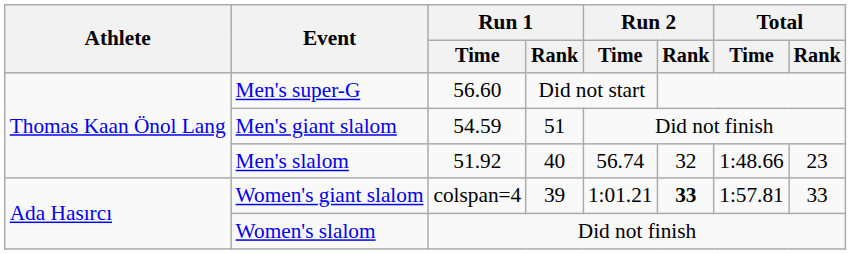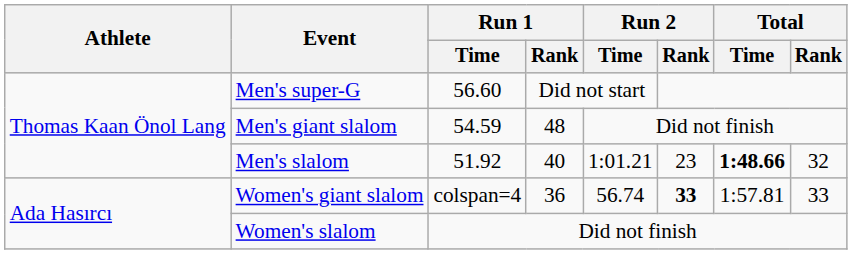(555, 126) 51 -> (555, 126) 48
(620, 161) 56.74 -> (620, 161) 1:01.21
(686, 161) 32 -> (686, 161) 23
(751, 161) normal -> (752, 161) bold
(817, 161) 23 -> (818, 161) 32
(555, 196) 39 -> (555, 196) 36
(620, 196) 1:01.21 -> (620, 196) 56.74
